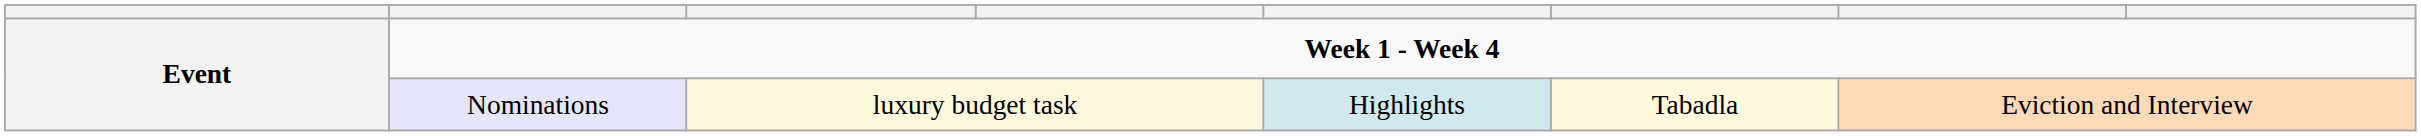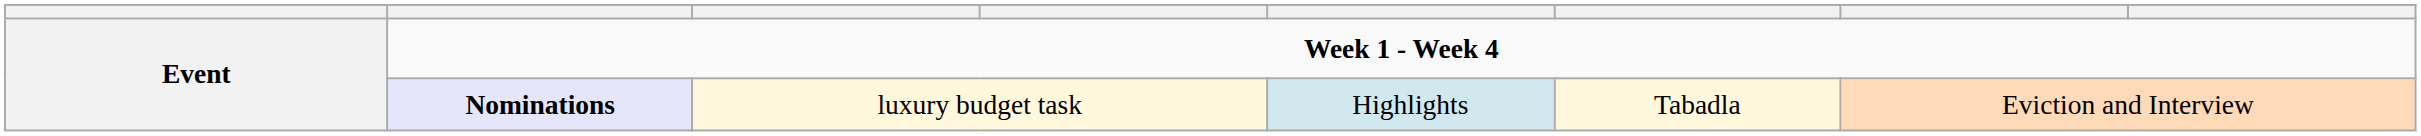(538, 104) normal -> (540, 104) bold
